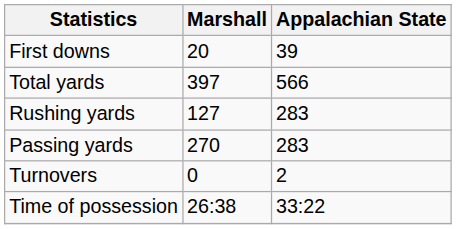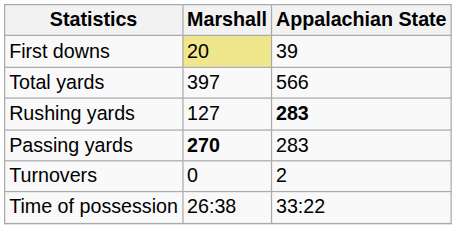(198, 51) no background -> (198, 51) khaki background
(292, 113) normal -> (292, 113) bold
(203, 144) normal -> (203, 144) bold
